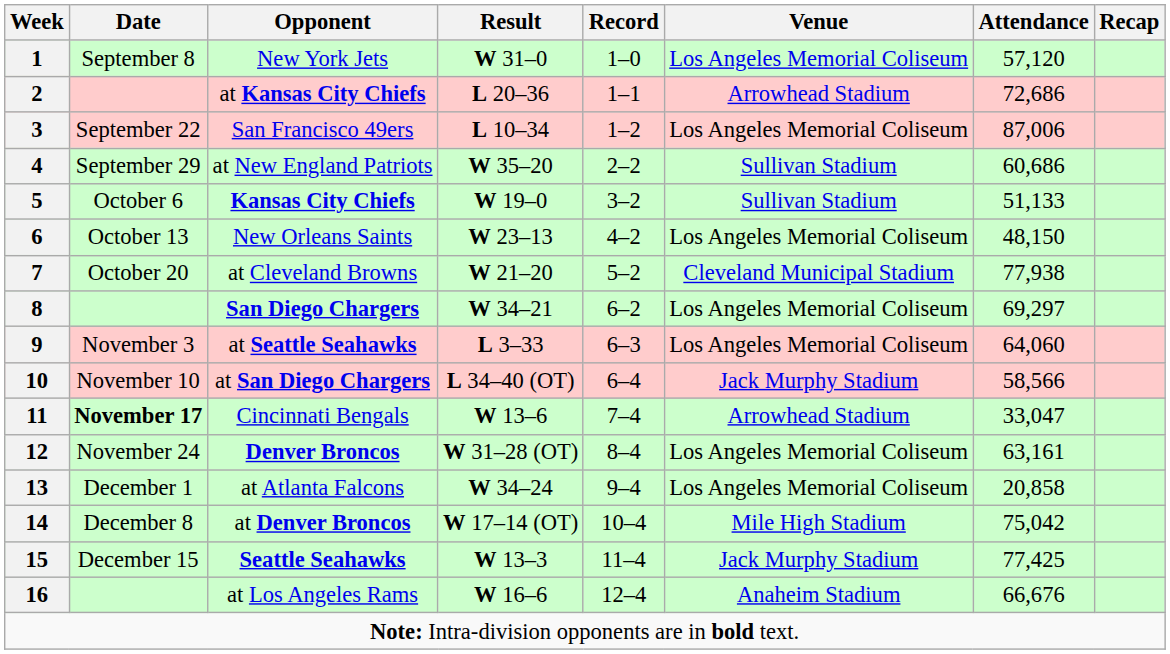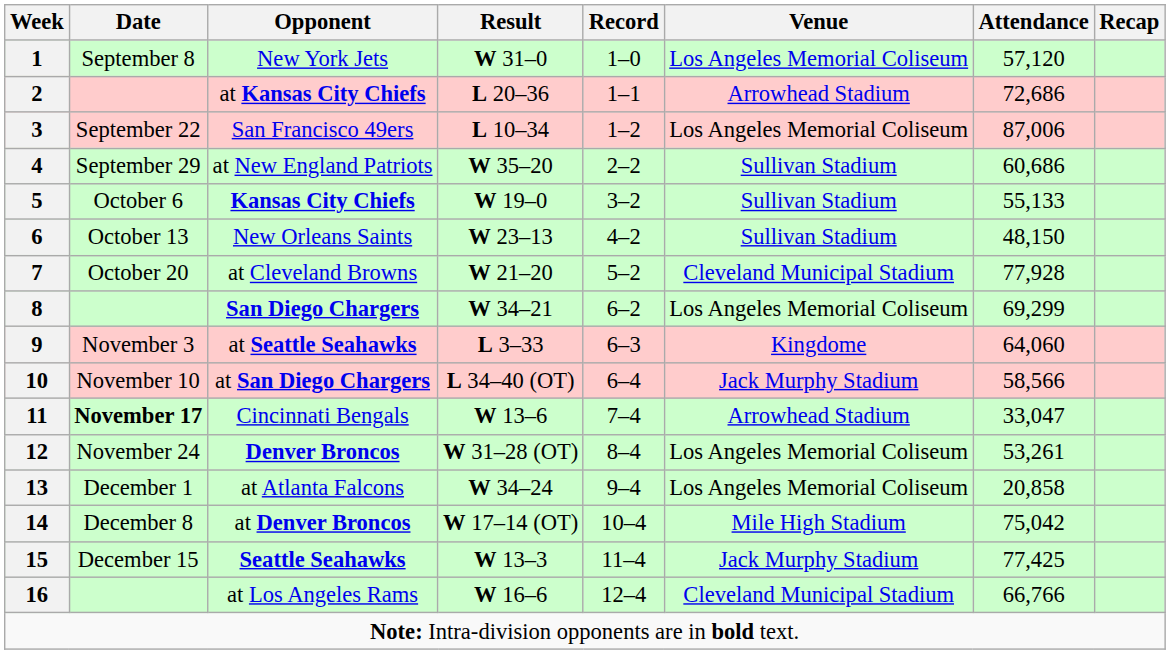(1034, 201) 51,133 -> (1034, 201) 55,133
(819, 237) Los Angeles Memorial Coliseum -> (819, 237) Sullivan Stadium
(1034, 272) 77,938 -> (1034, 272) 77,928
(1034, 308) 69,297 -> (1034, 308) 69,299
(819, 344) Los Angeles Memorial Coliseum -> (819, 344) Kingdome
(1034, 451) 63,161 -> (1034, 451) 53,261
(819, 594) Anaheim Stadium -> (819, 594) Cleveland Municipal Stadium
(1034, 594) 66,676 -> (1034, 594) 66,766
